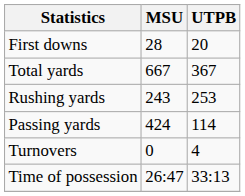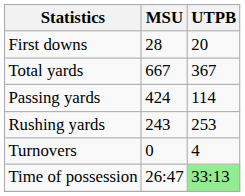rows swapped: (57, 97) <-> (54, 124)
(210, 177) no background -> (210, 177) lightgreen background
